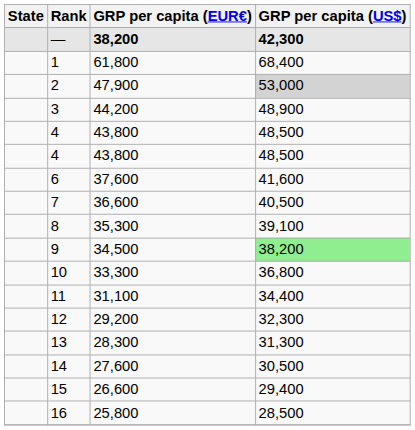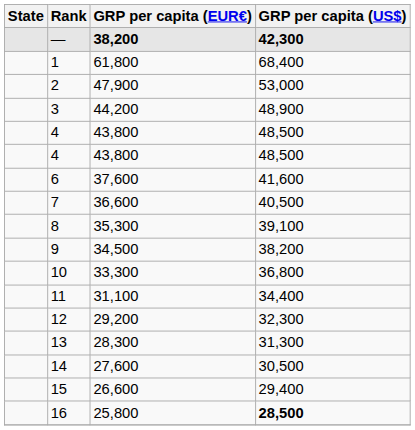(281, 86) lightgrey background -> (281, 86) no background
(281, 249) lightgreen background -> (281, 249) no background
(281, 413) normal -> (281, 413) bold
